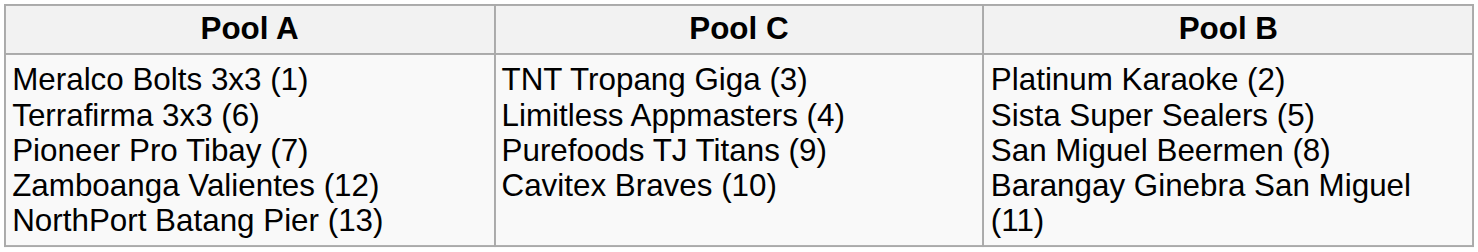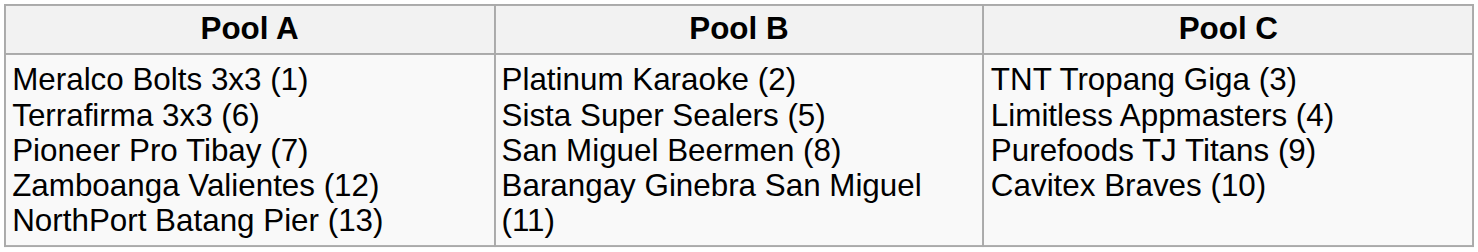columns swapped: (1228, 29) <-> (739, 29)
